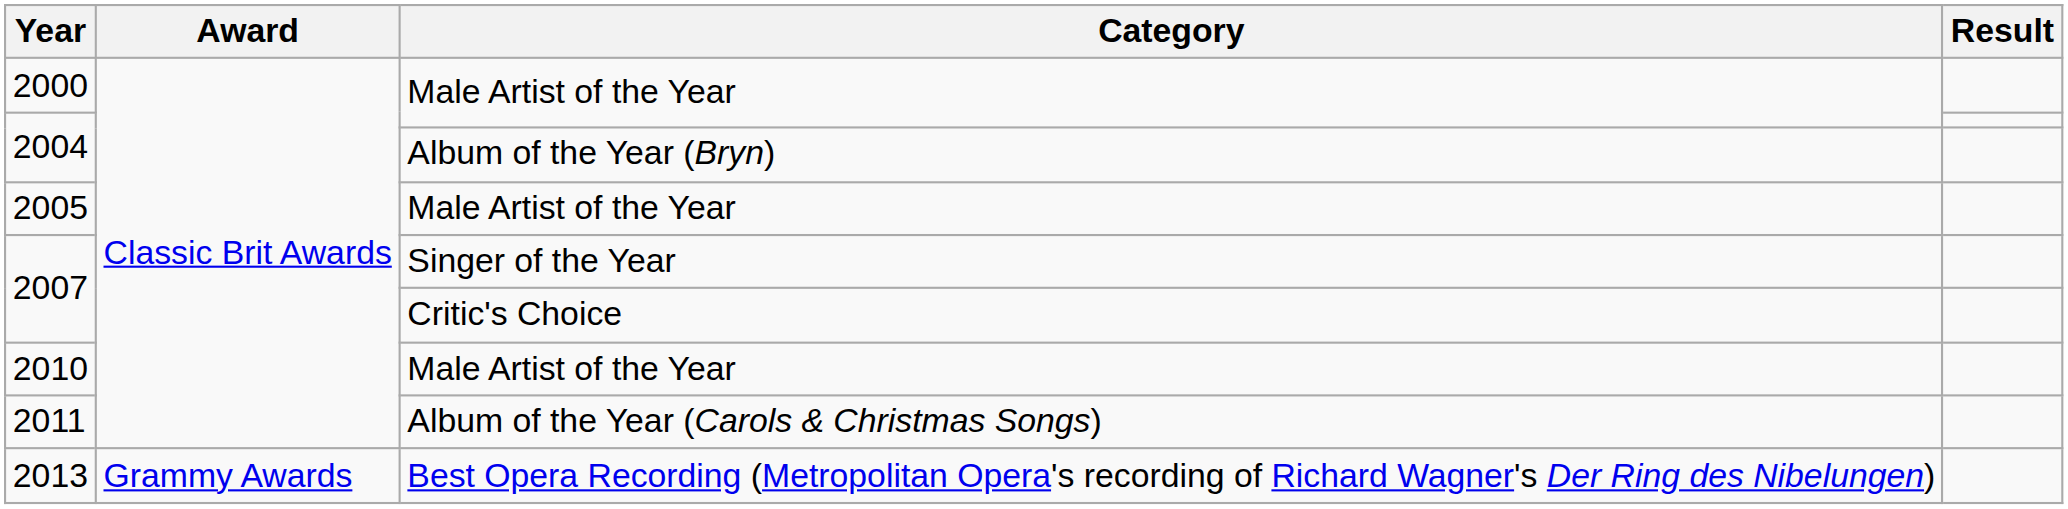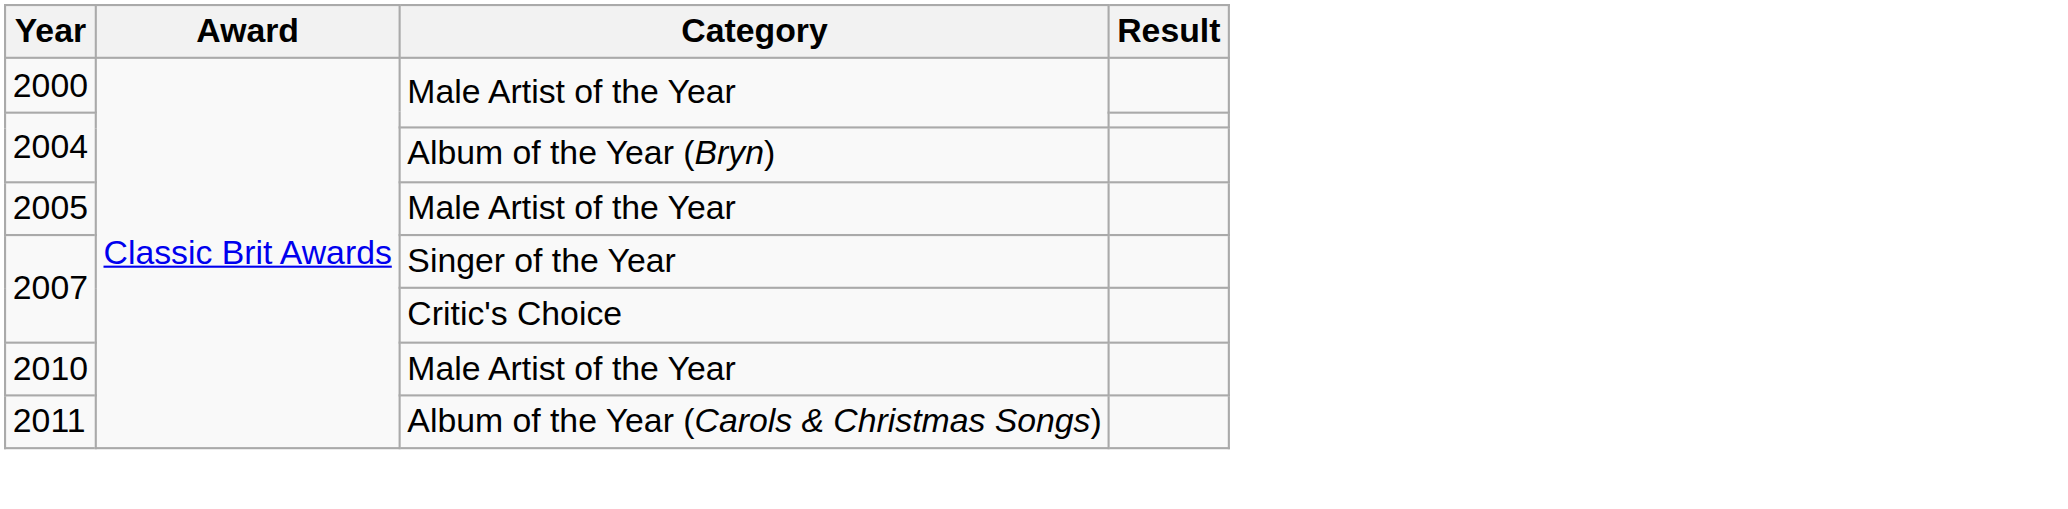- row: (50, 475)
